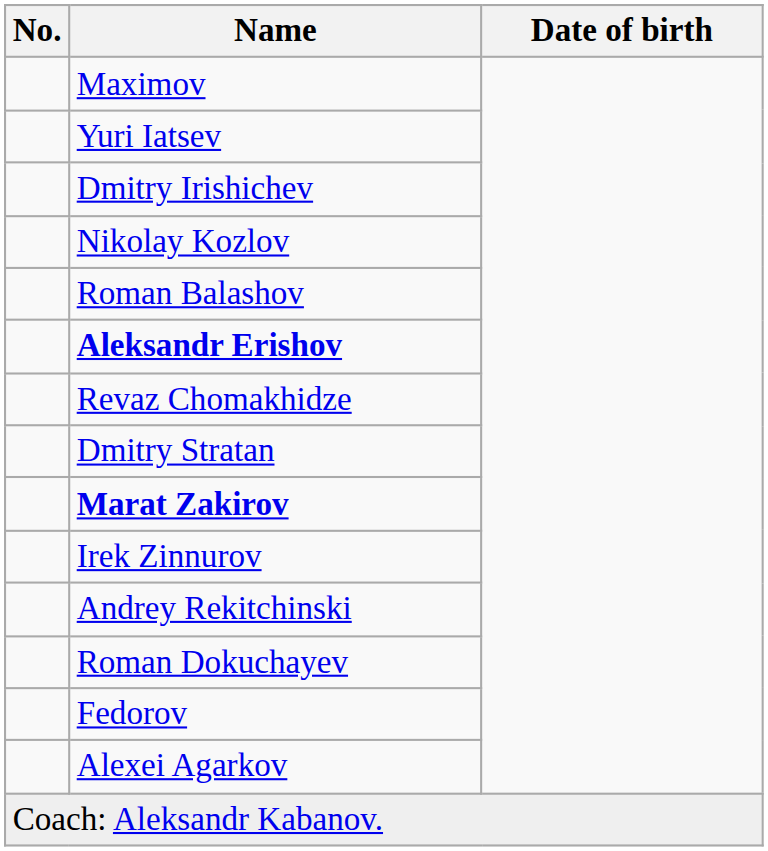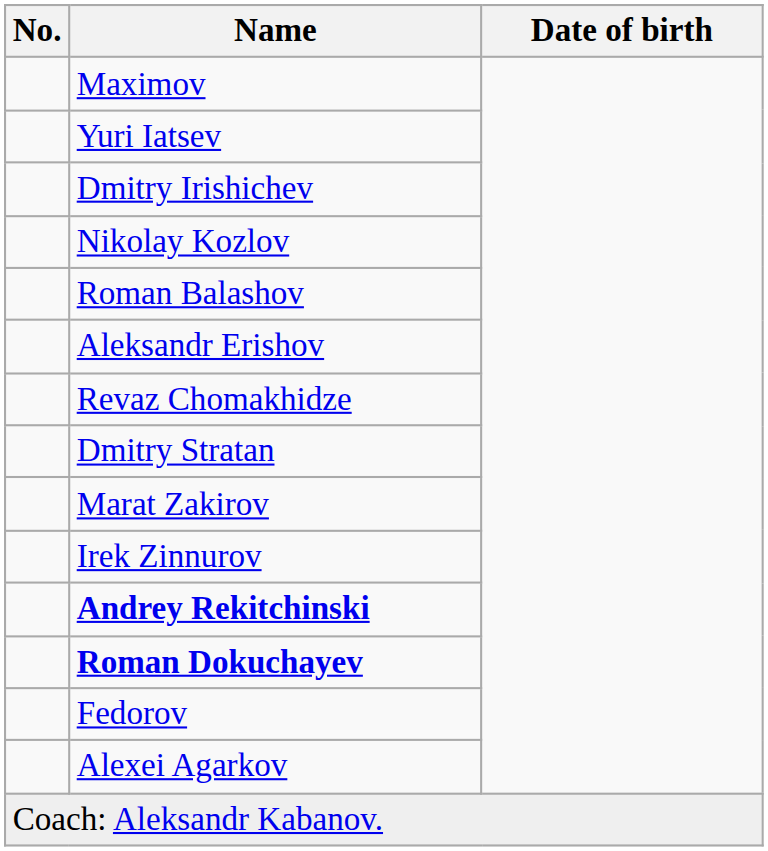(209, 345) bold -> (200, 345) normal
(183, 503) bold -> (173, 503) normal
(214, 608) normal -> (223, 608) bold
(212, 661) normal -> (220, 661) bold
